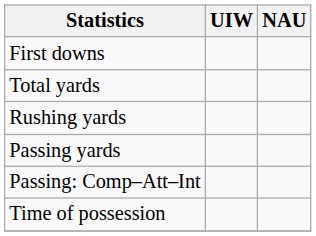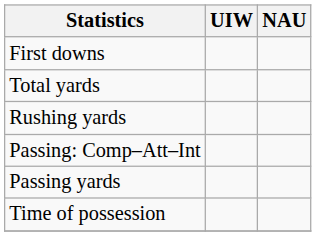rows swapped: (65, 149) <-> (105, 182)
